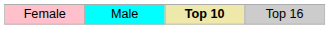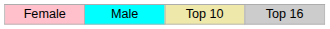(205, 14) bold -> (205, 14) normal
